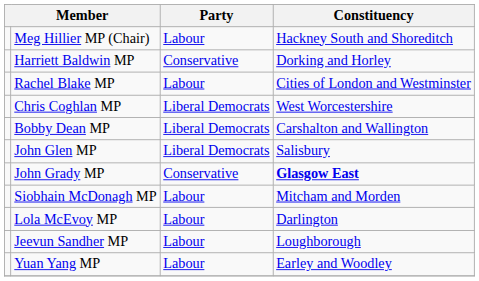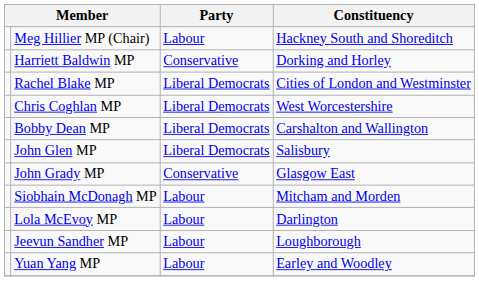(184, 83) Labour -> (216, 83) Liberal Democrats
(318, 173) bold -> (316, 173) normal
